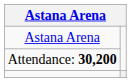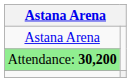(62, 59) no background -> (62, 59) lightgreen background
